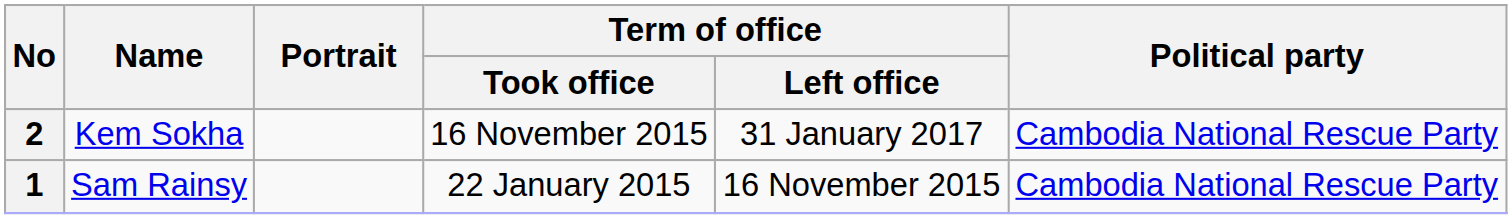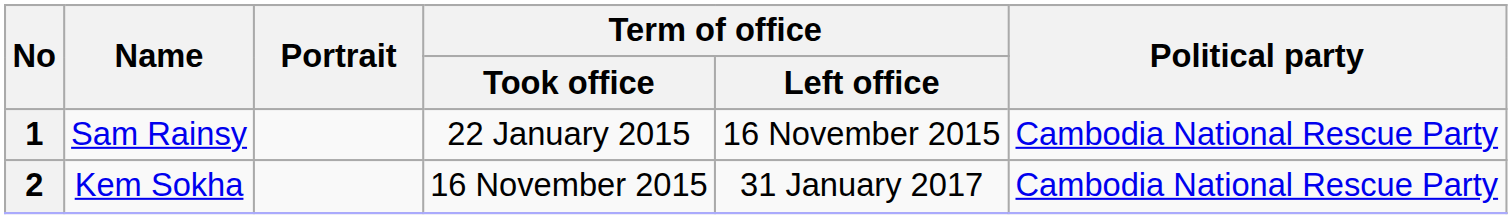rows swapped: (34, 185) <-> (34, 133)
